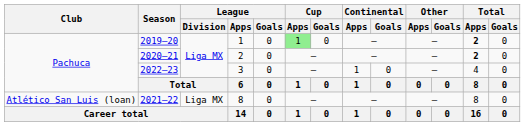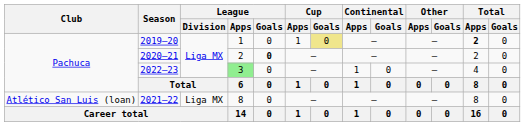(298, 41) lightgreen background -> (298, 41) no background
(326, 41) no background -> (326, 41) khaki background
(269, 56) normal -> (269, 56) bold
(476, 56) bold -> (476, 56) normal
(241, 70) no background -> (241, 70) lightgreen background
